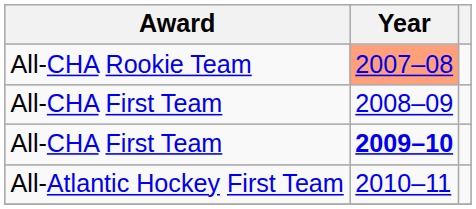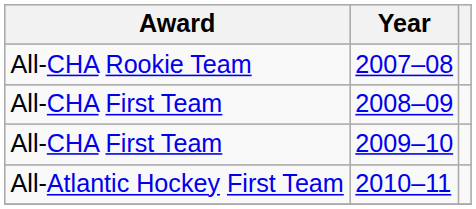(404, 64) lightsalmon background -> (404, 64) no background
(404, 143) bold -> (404, 143) normal
